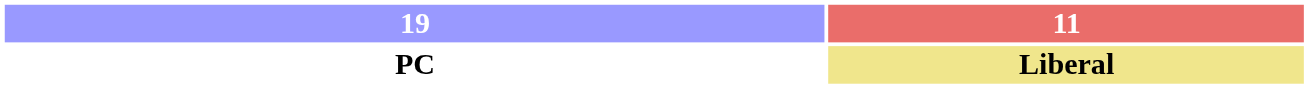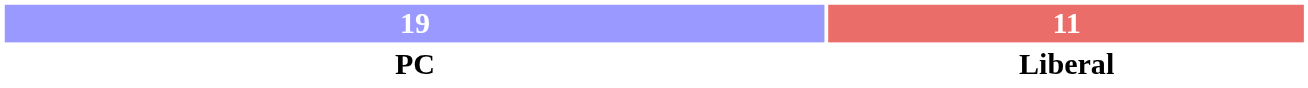(1067, 64) khaki background -> (1067, 64) no background
